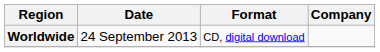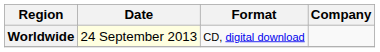(139, 36) no background -> (139, 36) lightyellow background
